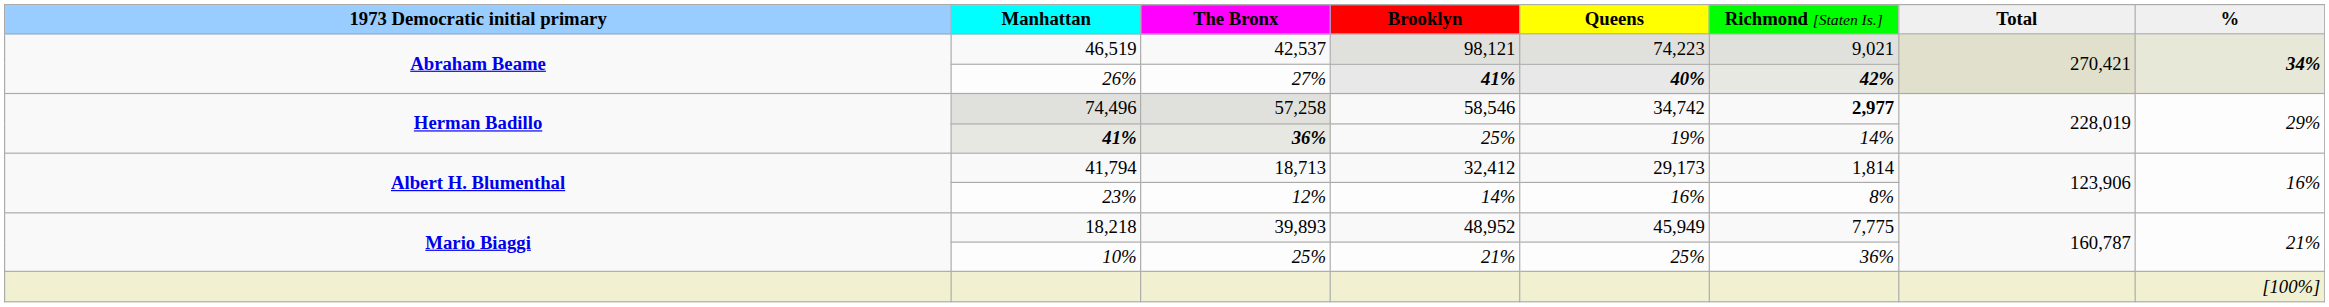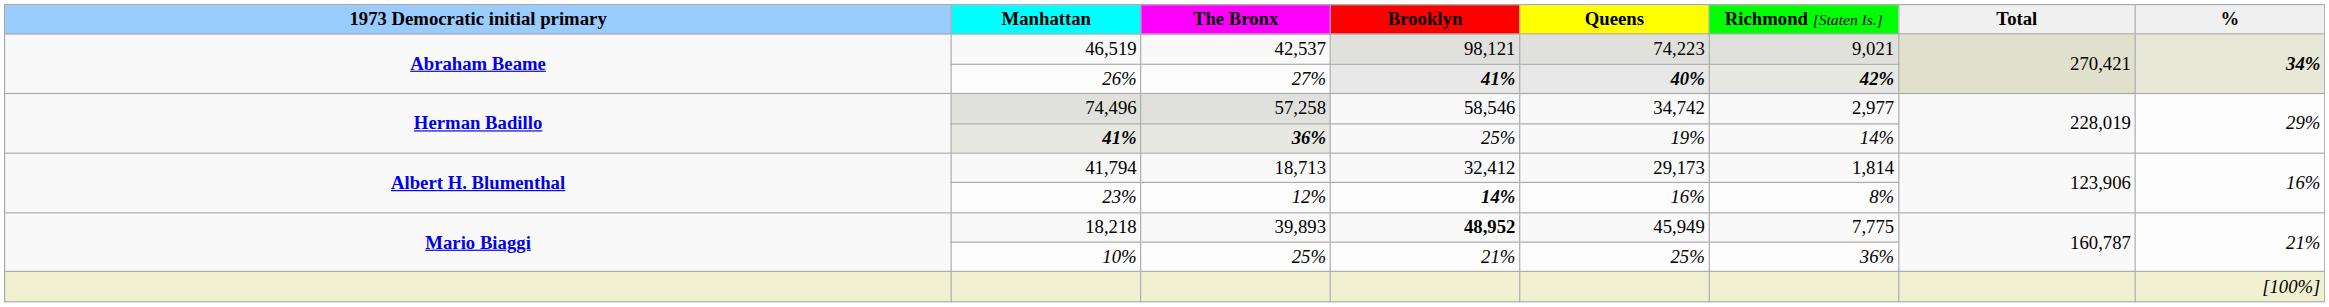(1873, 108) bold -> (1873, 108) normal
(1498, 197) normal -> (1498, 197) bold
(1490, 227) normal -> (1490, 227) bold
